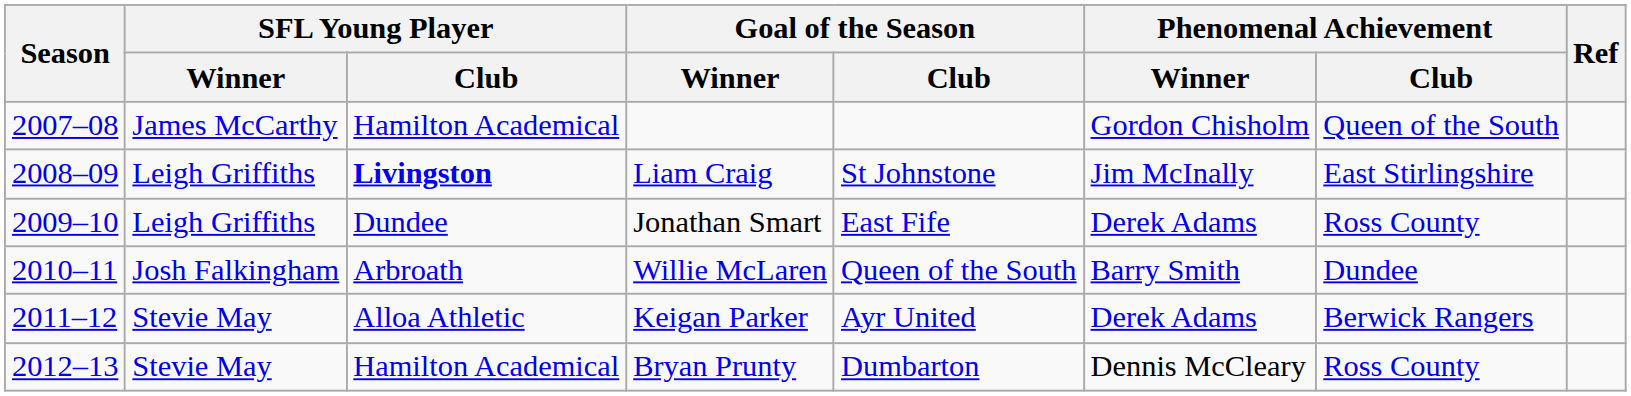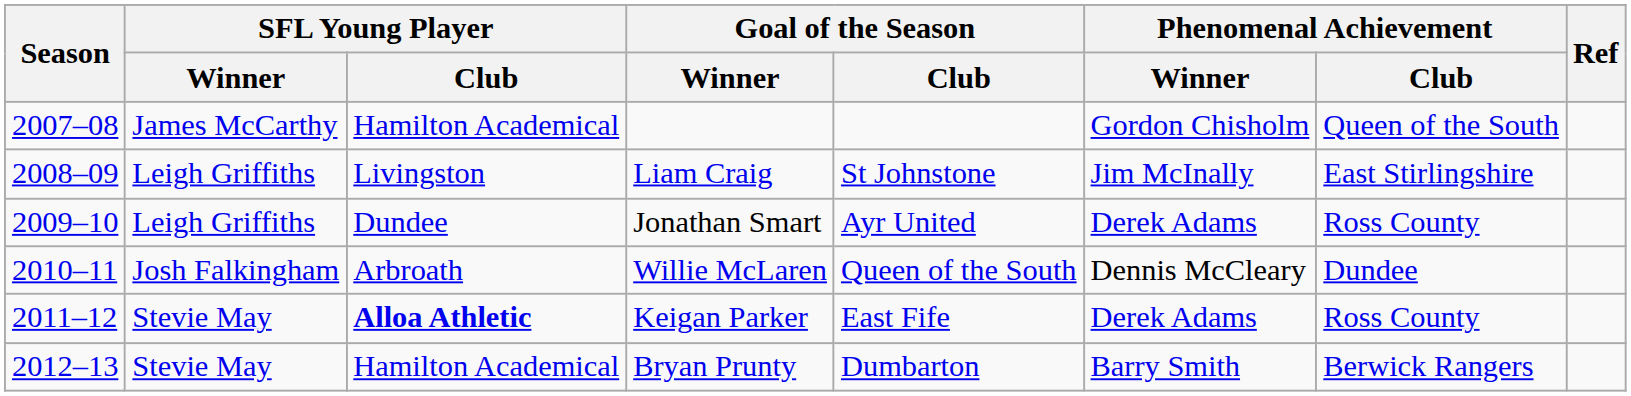(423, 173) bold -> (419, 173) normal
(895, 221) East Fife -> (908, 221) Ayr United
(1165, 269) Barry Smith -> (1198, 269) Dennis McCleary
(439, 317) normal -> (442, 317) bold
(908, 317) Ayr United -> (895, 317) East Fife
(1428, 317) Berwick Rangers -> (1401, 317) Ross County
(1198, 366) Dennis McCleary -> (1165, 366) Barry Smith
(1401, 366) Ross County -> (1428, 366) Berwick Rangers
